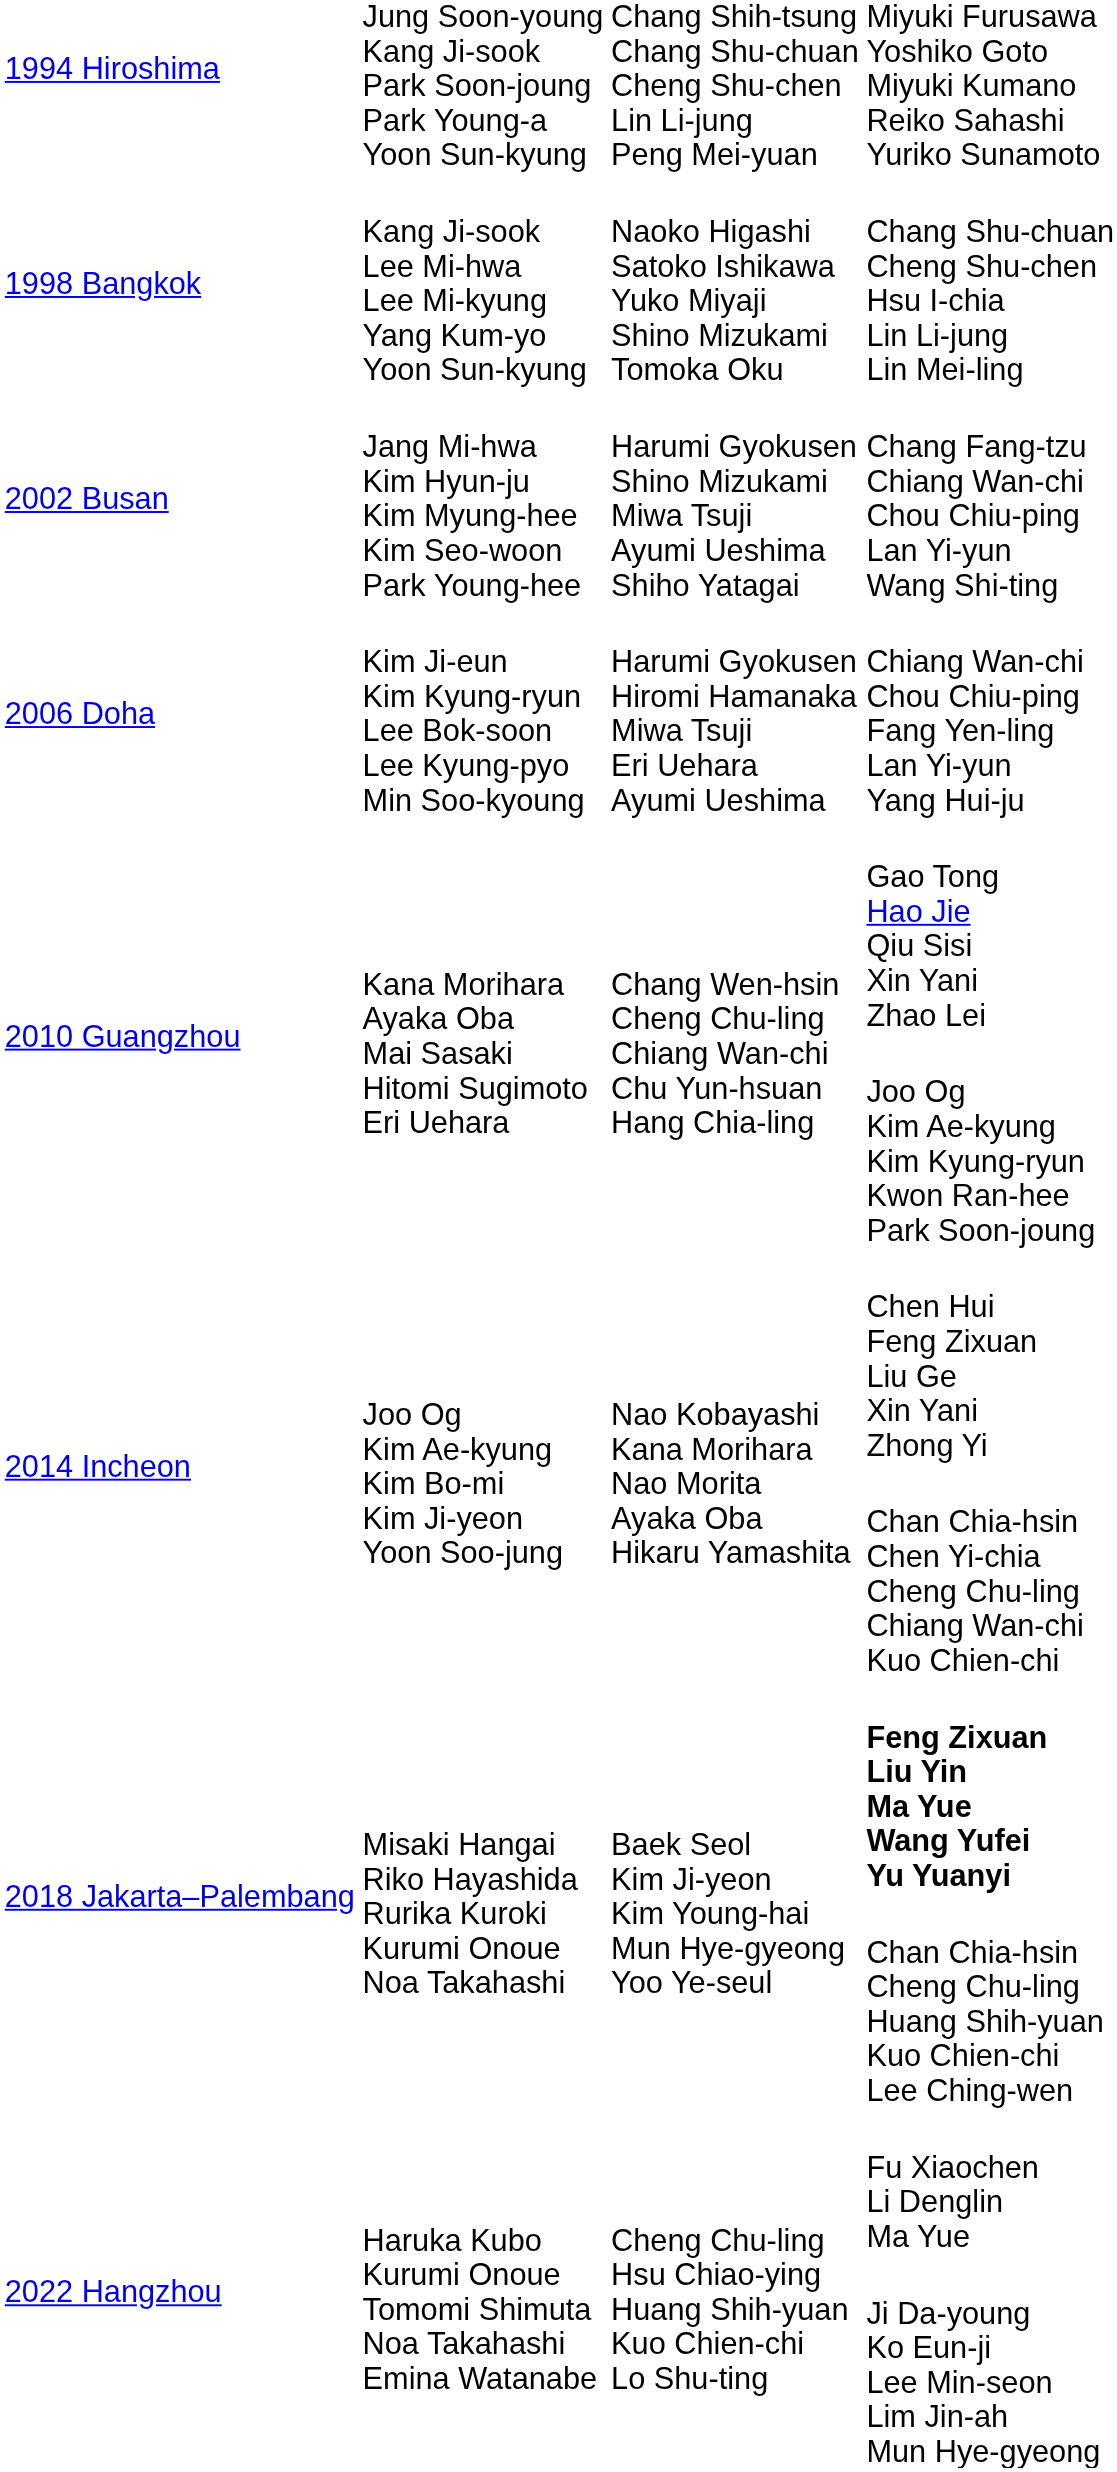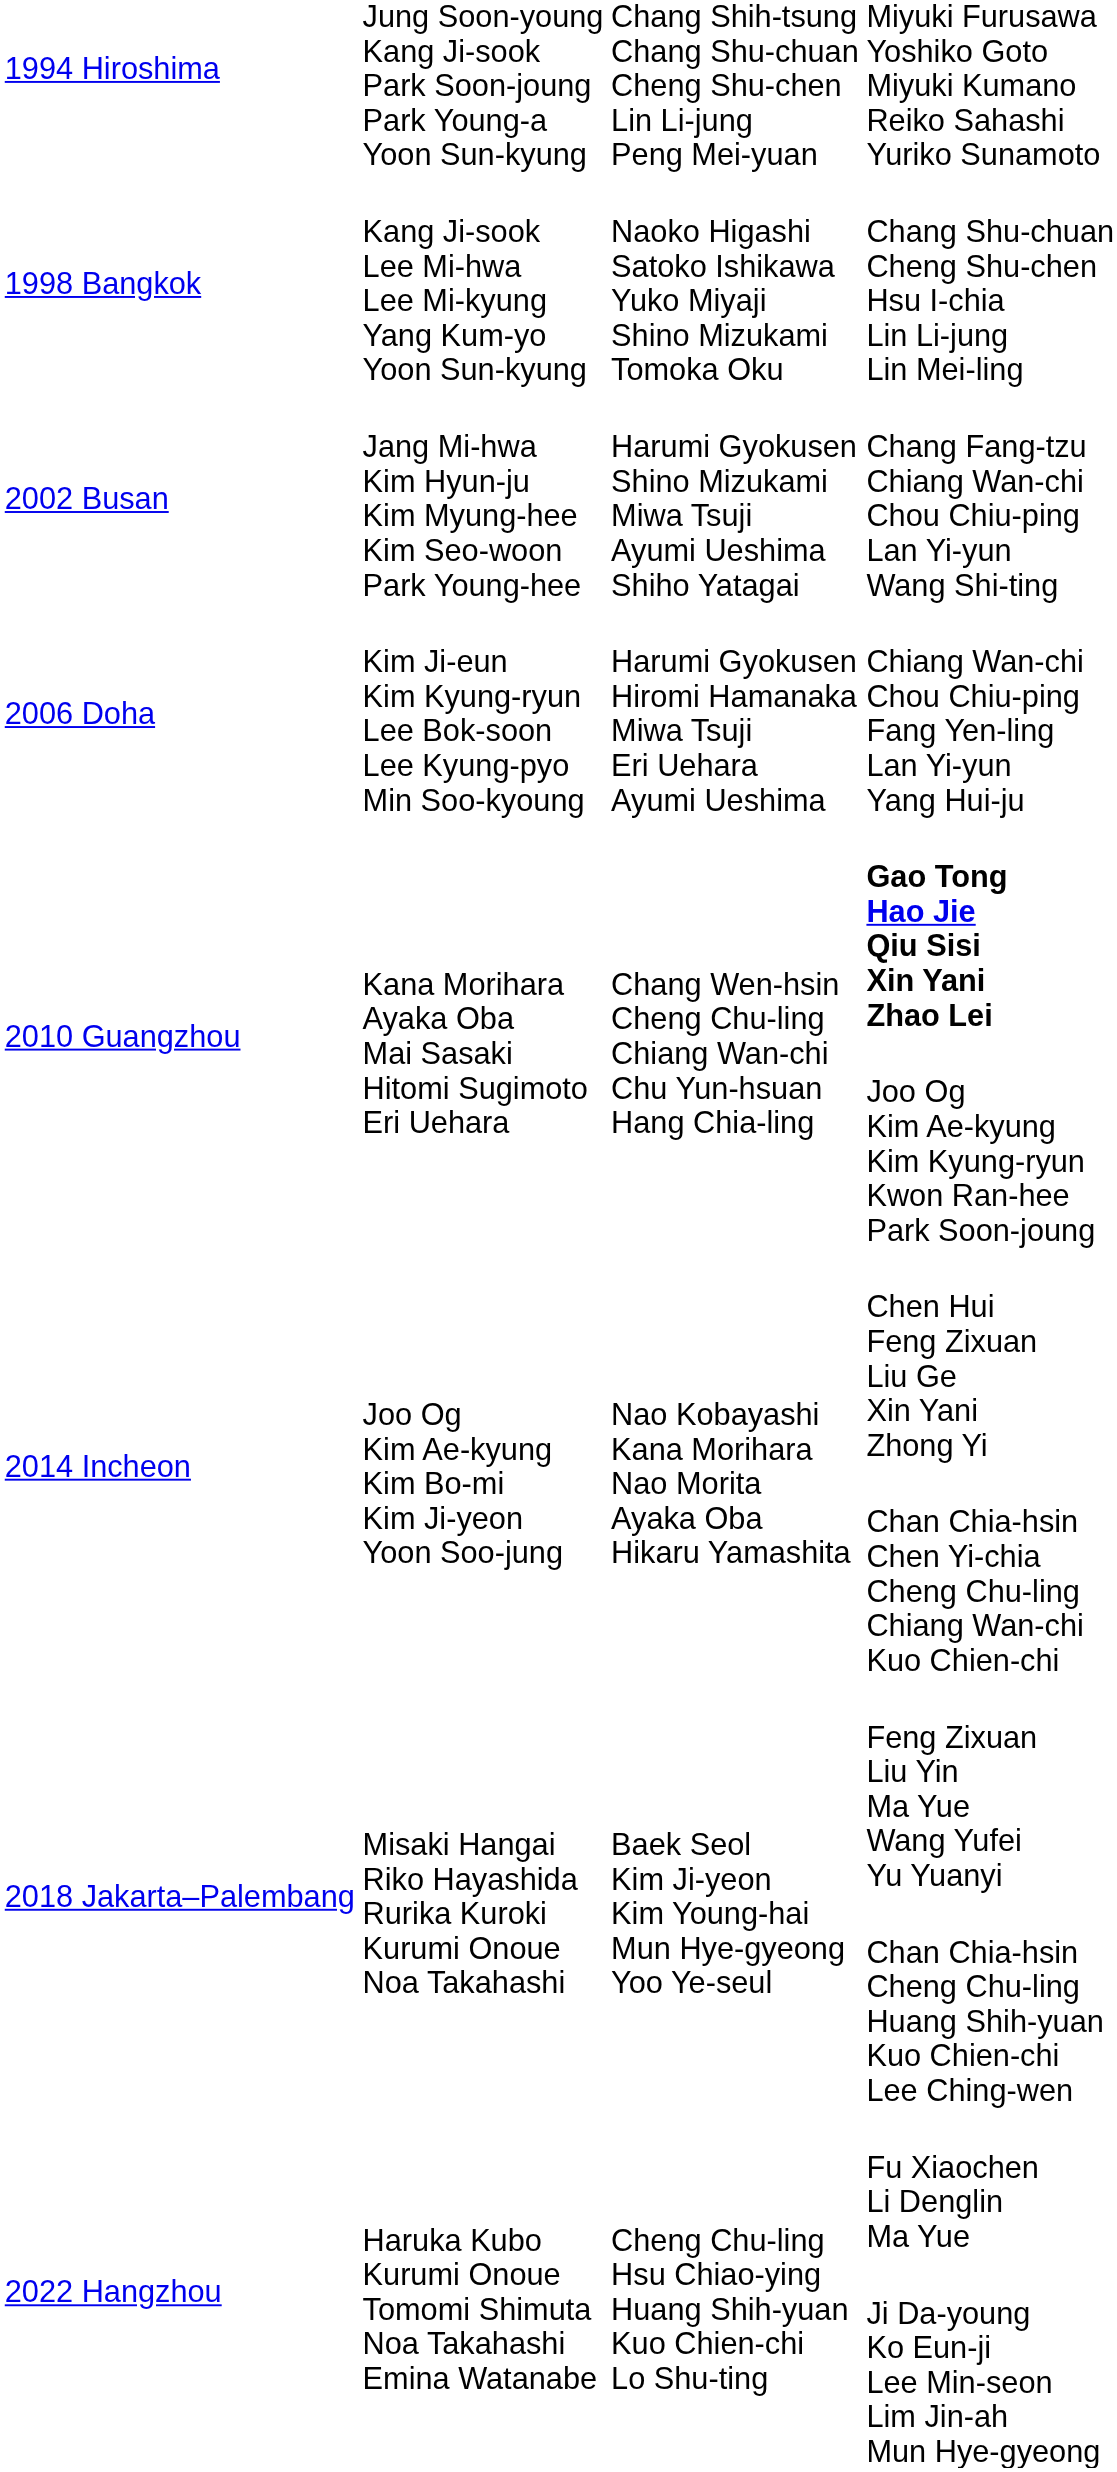(933, 946) normal -> (937, 946) bold
(957, 1806) bold -> (952, 1806) normal
